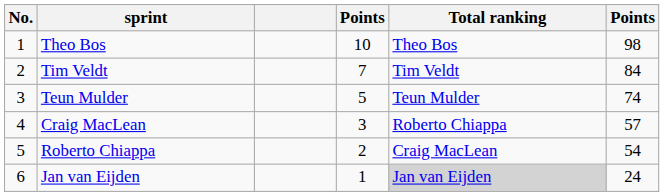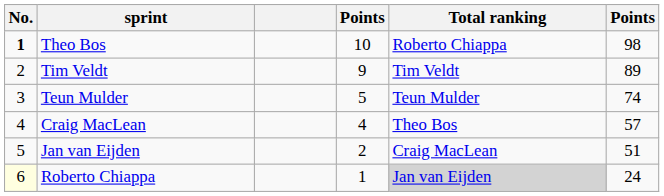(21, 44) normal -> (21, 44) bold
(425, 44) Theo Bos -> (450, 44) Roberto Chiappa
(362, 71) 7 -> (362, 71) 9
(633, 71) 84 -> (633, 71) 89
(362, 124) 3 -> (362, 124) 4
(450, 124) Roberto Chiappa -> (425, 124) Theo Bos
(98, 151) Roberto Chiappa -> (90, 151) Jan van Eijden
(633, 151) 54 -> (633, 151) 51
(21, 177) no background -> (21, 177) lightyellow background
(90, 177) Jan van Eijden -> (98, 177) Roberto Chiappa
